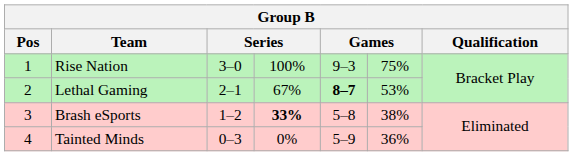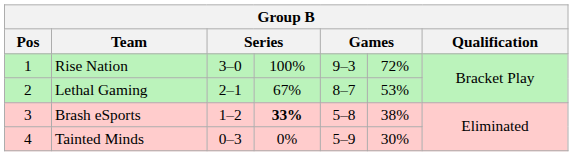(395, 65) 75% -> (395, 65) 72%
(344, 90) bold -> (344, 90) normal
(395, 138) 36% -> (395, 138) 30%
